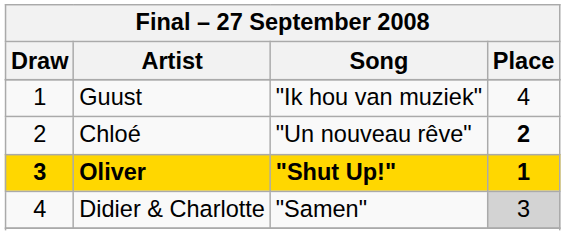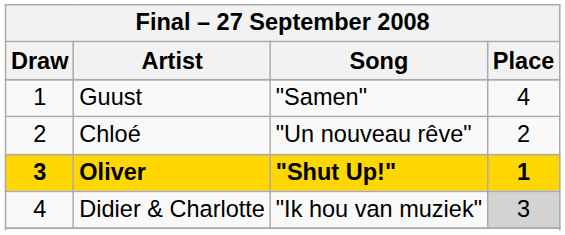(379, 97) "Ik hou van muziek" -> (321, 97) "Samen"
(524, 135) bold -> (524, 135) normal
(321, 209) "Samen" -> (379, 209) "Ik hou van muziek"
